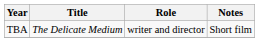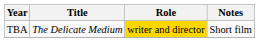(166, 29) no background -> (166, 29) gold background
